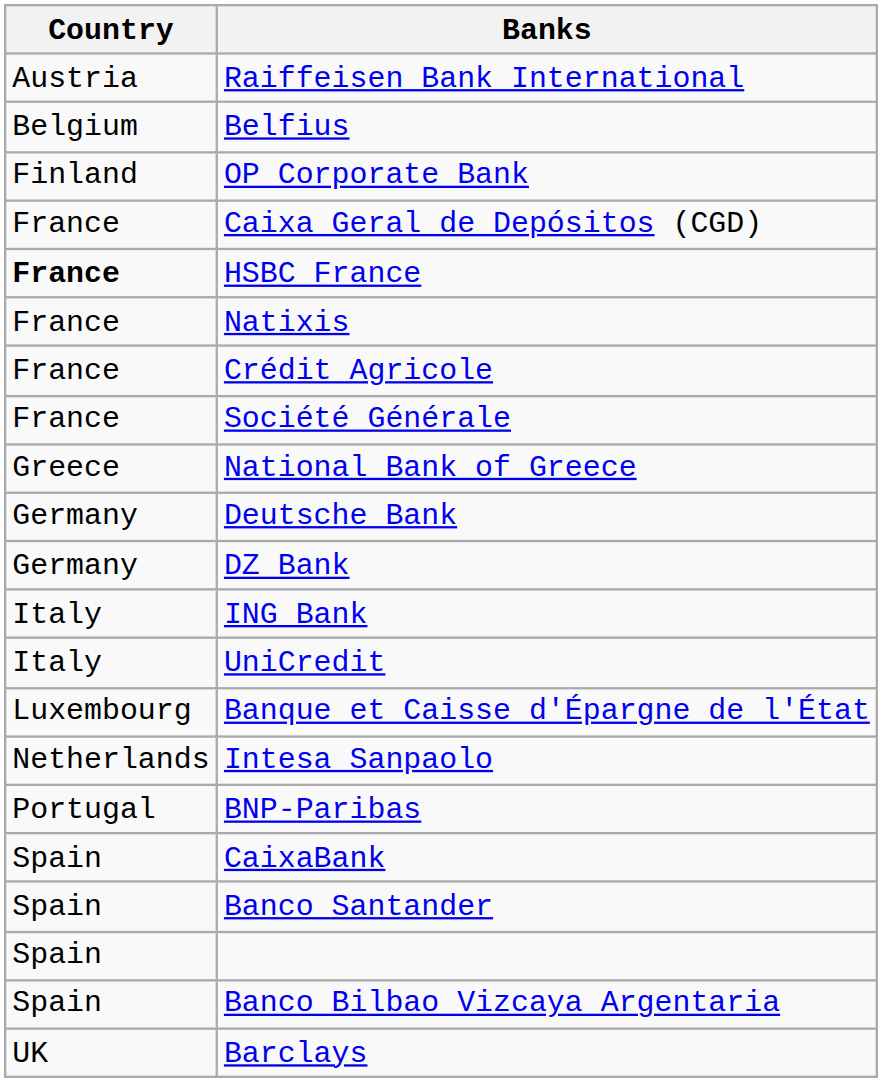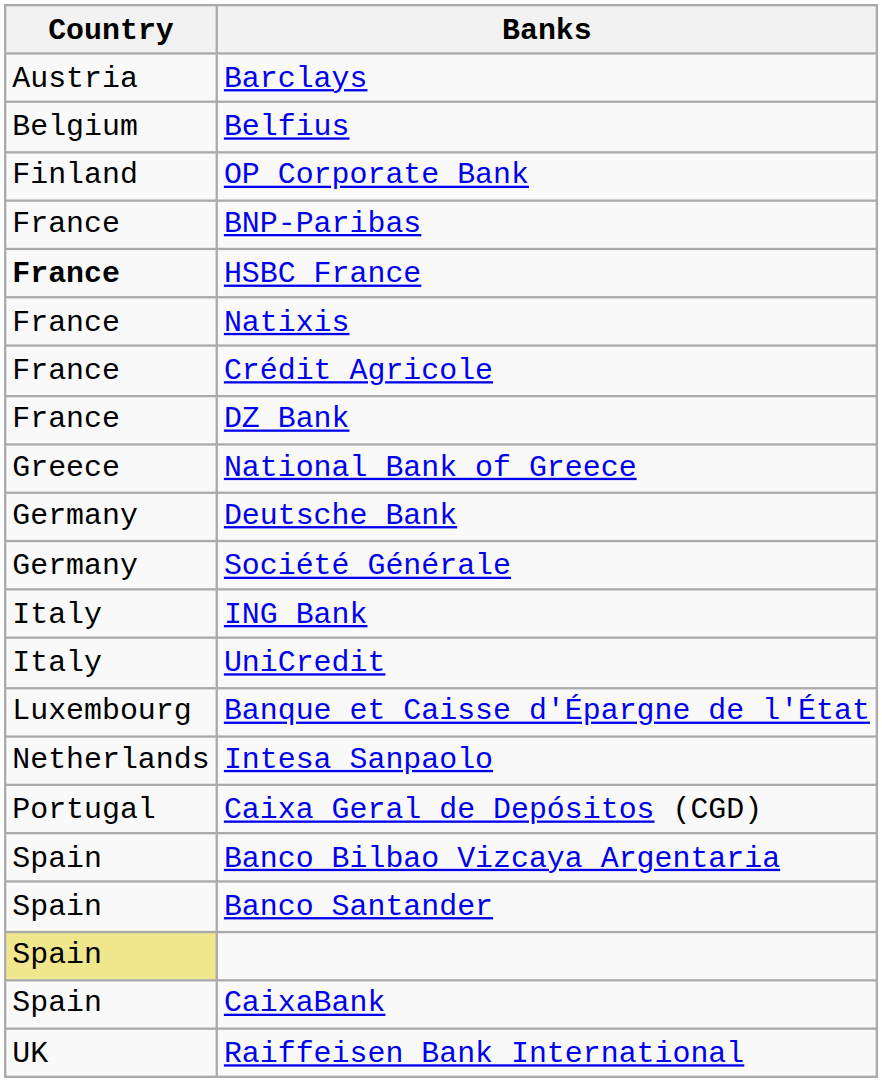(484, 78) Raiffeisen Bank International -> (296, 78) Barclays
(493, 224) Caixa Geral de Depósitos (CGD) -> (323, 224) BNP-Paribas
(367, 419) Société Générale -> (287, 419) DZ Bank
(287, 566) DZ Bank -> (367, 566) Société Générale
(323, 809) BNP-Paribas -> (493, 809) Caixa Geral de Depósitos (CGD)
(305, 858) CaixaBank -> (502, 858) Banco Bilbao Vizcaya Argentaria
(57, 955) no background -> (57, 955) khaki background
(502, 1004) Banco Bilbao Vizcaya Argentaria -> (305, 1004) CaixaBank
(296, 1053) Barclays -> (484, 1053) Raiffeisen Bank International
